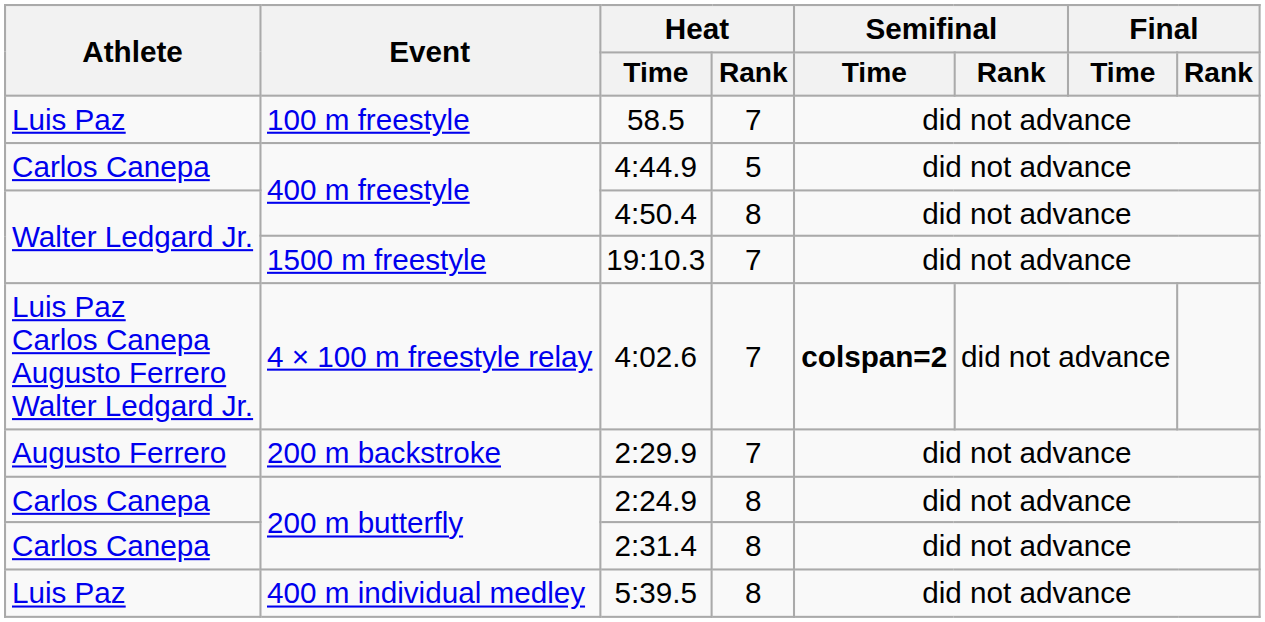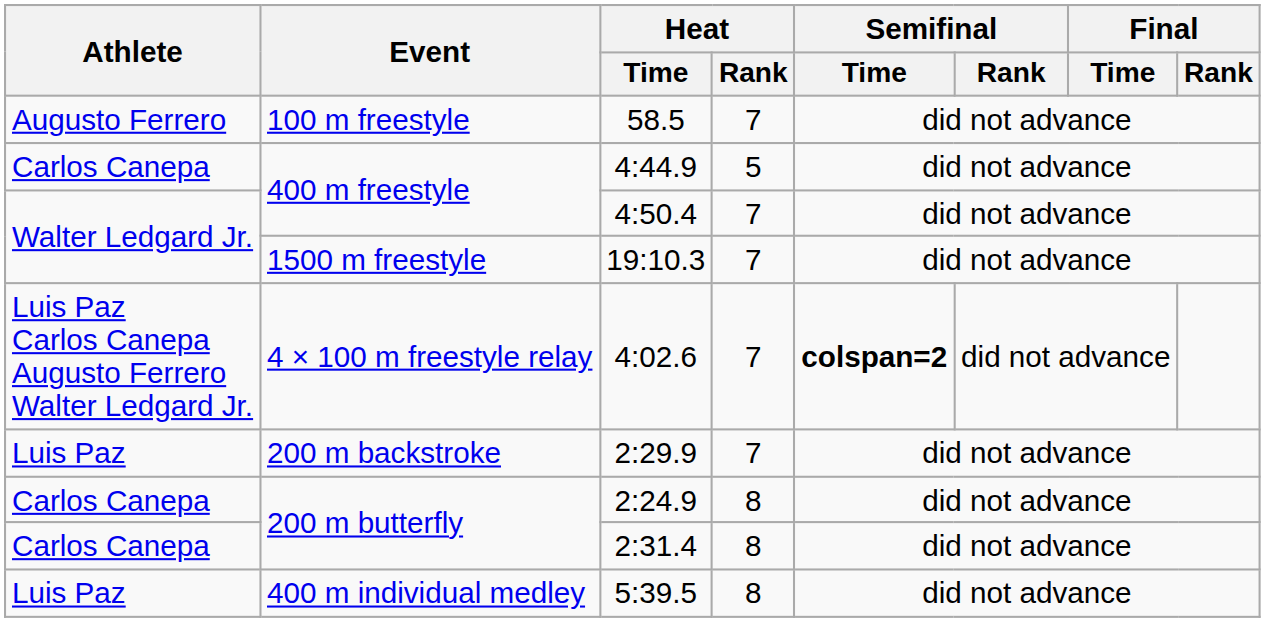(69, 120) Luis Paz -> (119, 120) Augusto Ferrero
(753, 214) 8 -> (753, 214) 7
(119, 453) Augusto Ferrero -> (69, 453) Luis Paz
